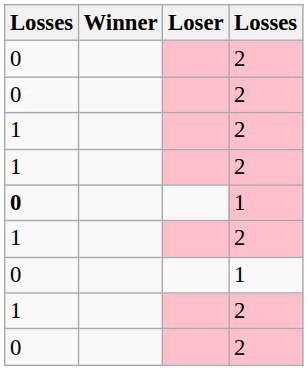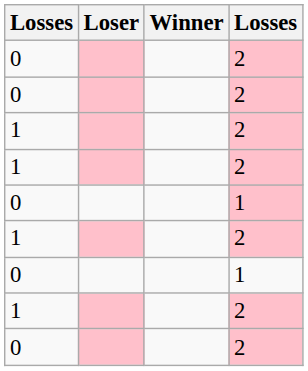columns swapped: (121, 22) <-> (196, 22)
(16, 202) bold -> (16, 202) normal
